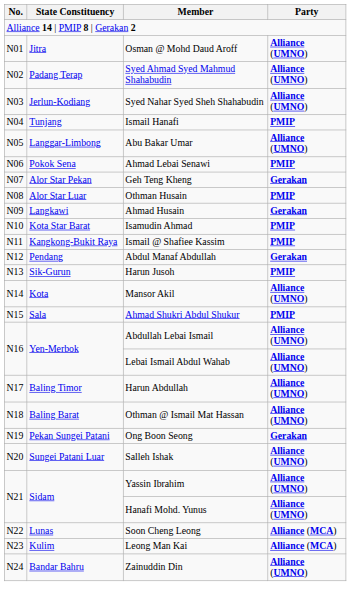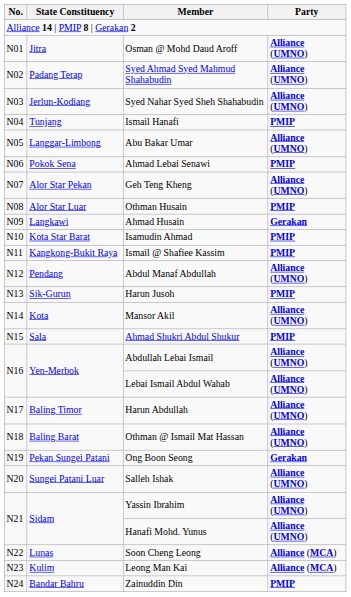(289, 179) Gerakan -> (289, 185) Alliance (UMNO)
(289, 257) Gerakan -> (289, 273) Alliance (UMNO)
(289, 567) Alliance (UMNO) -> (283, 583) PMIP
